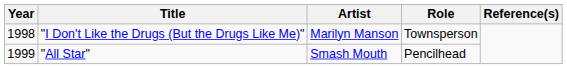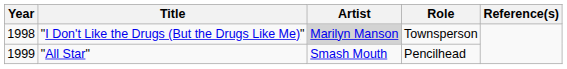(354, 34) no background -> (354, 34) lightgrey background
